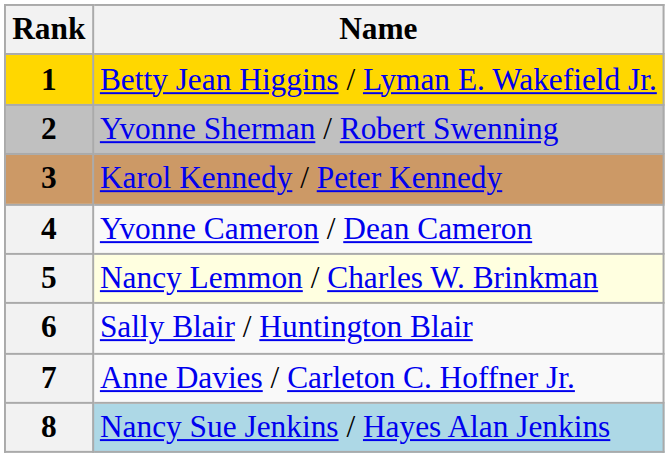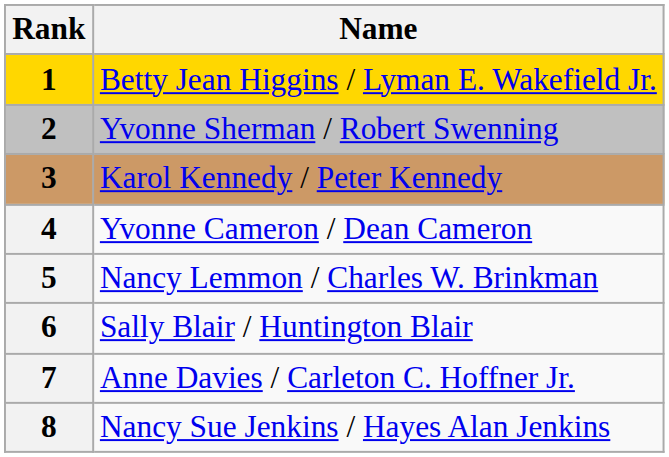(349, 278) lightyellow background -> (349, 278) no background
(355, 427) lightblue background -> (355, 427) no background
